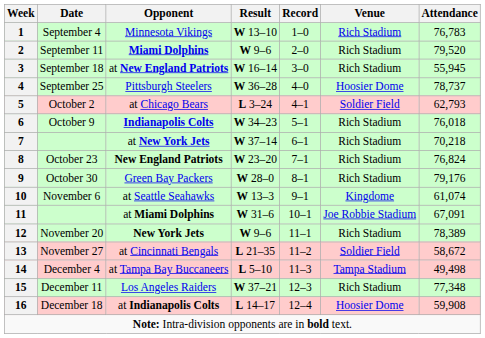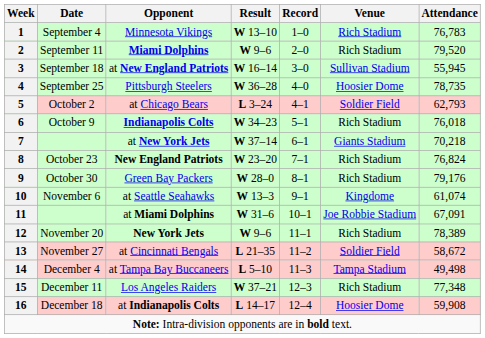(370, 68) Rich Stadium -> (370, 68) Sullivan Stadium
(450, 86) 78,737 -> (450, 86) 78,735
(370, 141) Rich Stadium -> (370, 141) Giants Stadium
